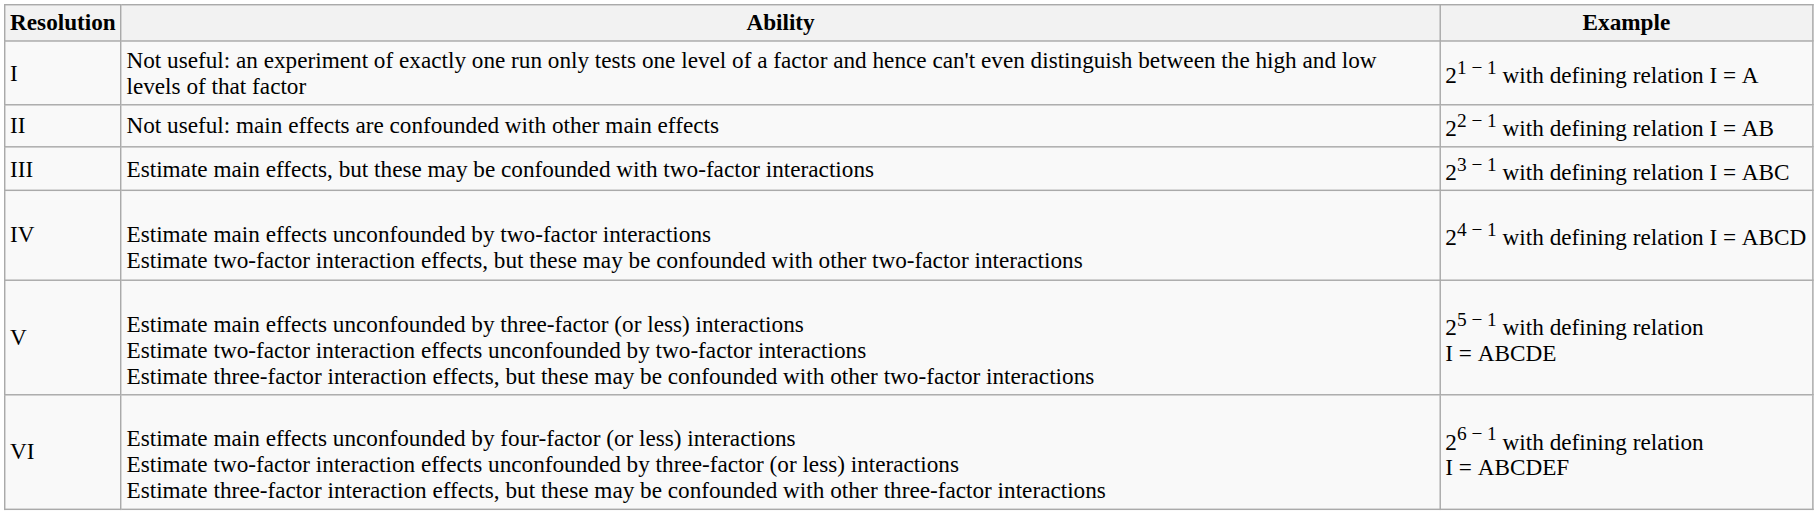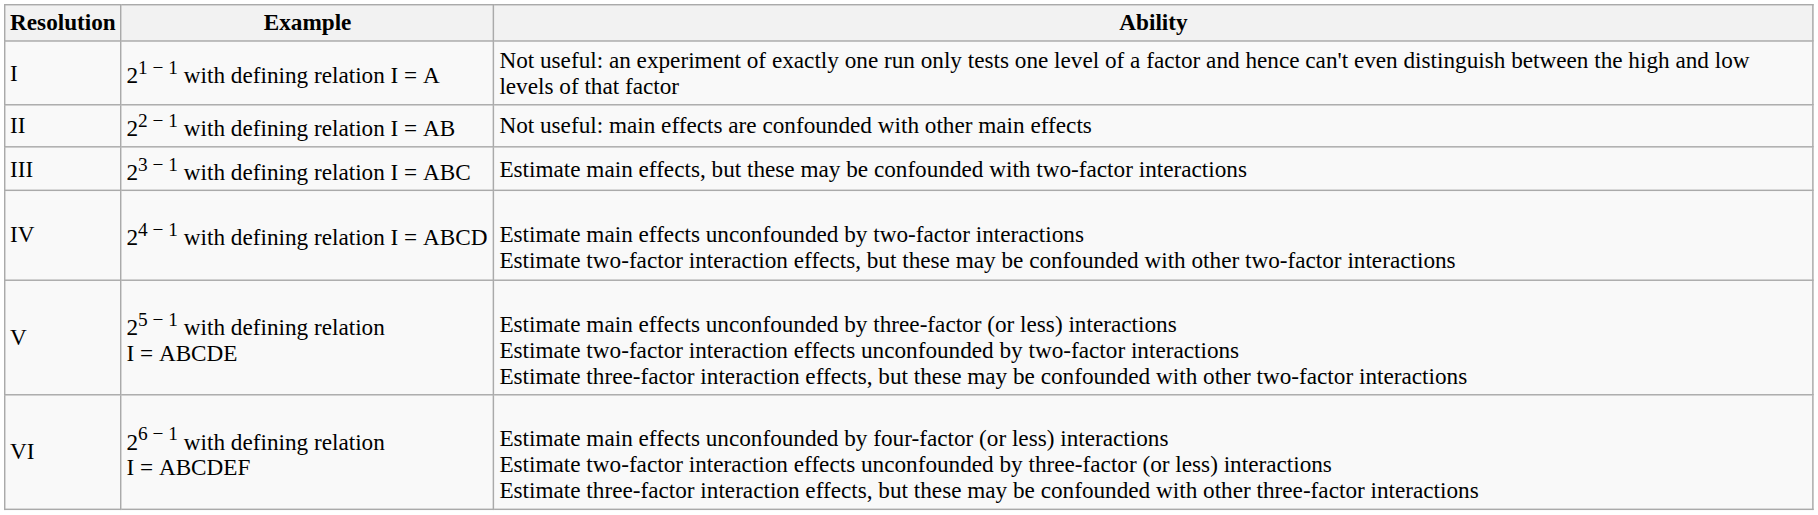columns swapped: (781, 22) <-> (1626, 22)
